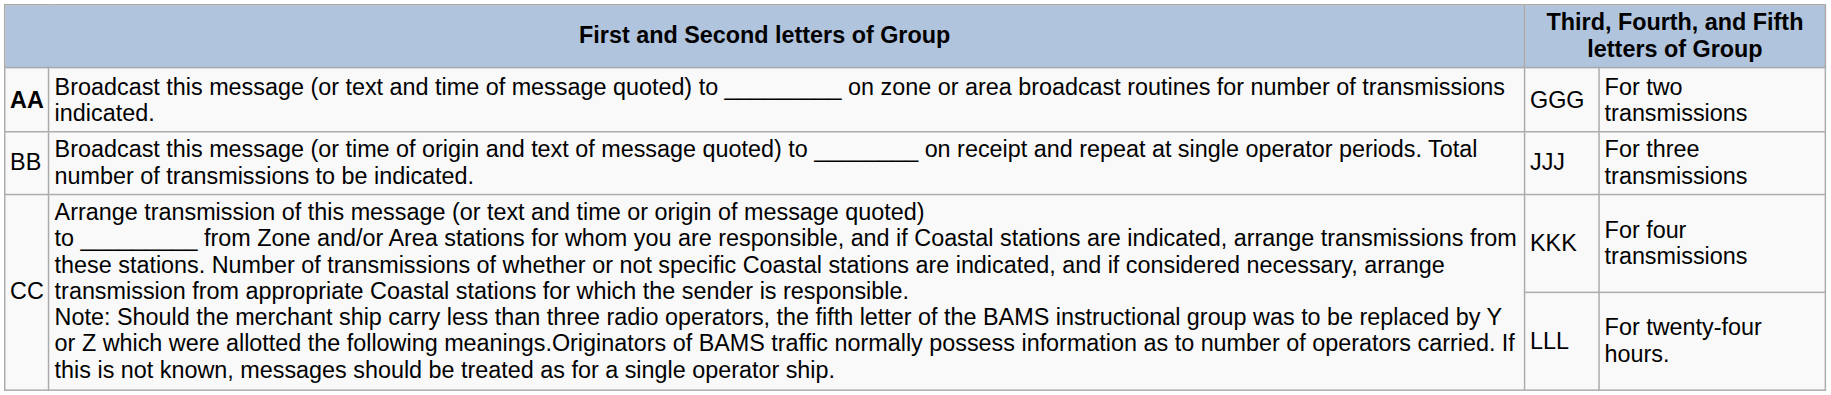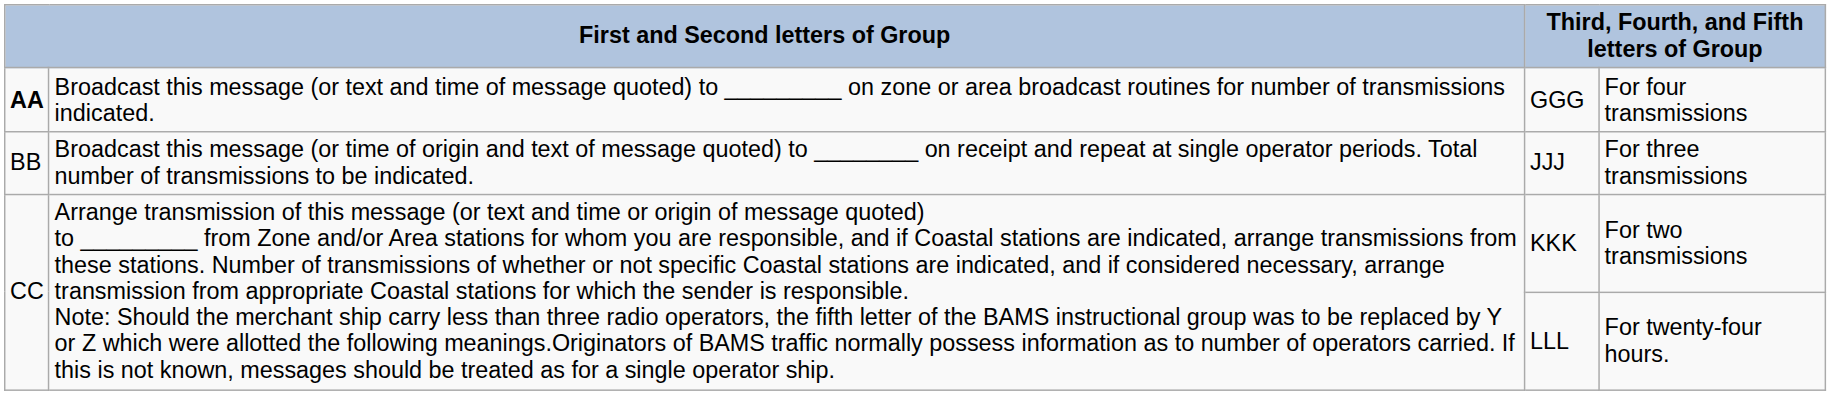(1676, 99) For two transmissions -> (1676, 99) For four transmissions
(1676, 243) For four transmissions -> (1676, 243) For two transmissions
